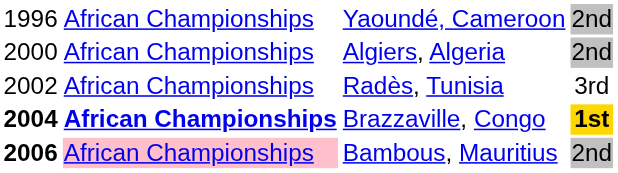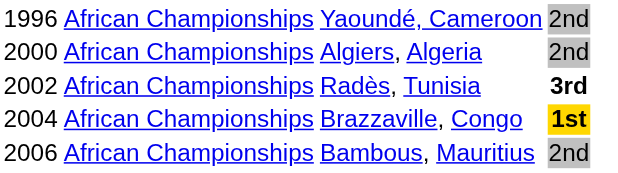(592, 85) normal -> (569, 85) bold
(31, 119) bold -> (31, 119) normal
(200, 119) bold -> (189, 119) normal
(31, 152) bold -> (31, 152) normal
(189, 152) pink background -> (189, 152) no background
